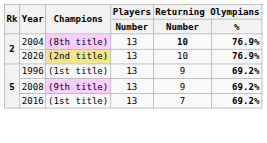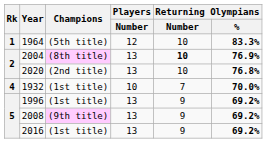+ row: (33, 42)
(78, 56) khaki background -> (78, 71) no background
(246, 56) 76.9% -> (246, 71) 76.8%
+ row: (33, 86)
(182, 101) 7 -> (182, 131) 9
